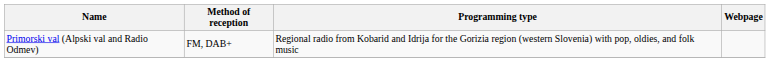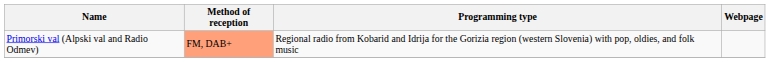(209, 44) no background -> (209, 44) lightsalmon background
